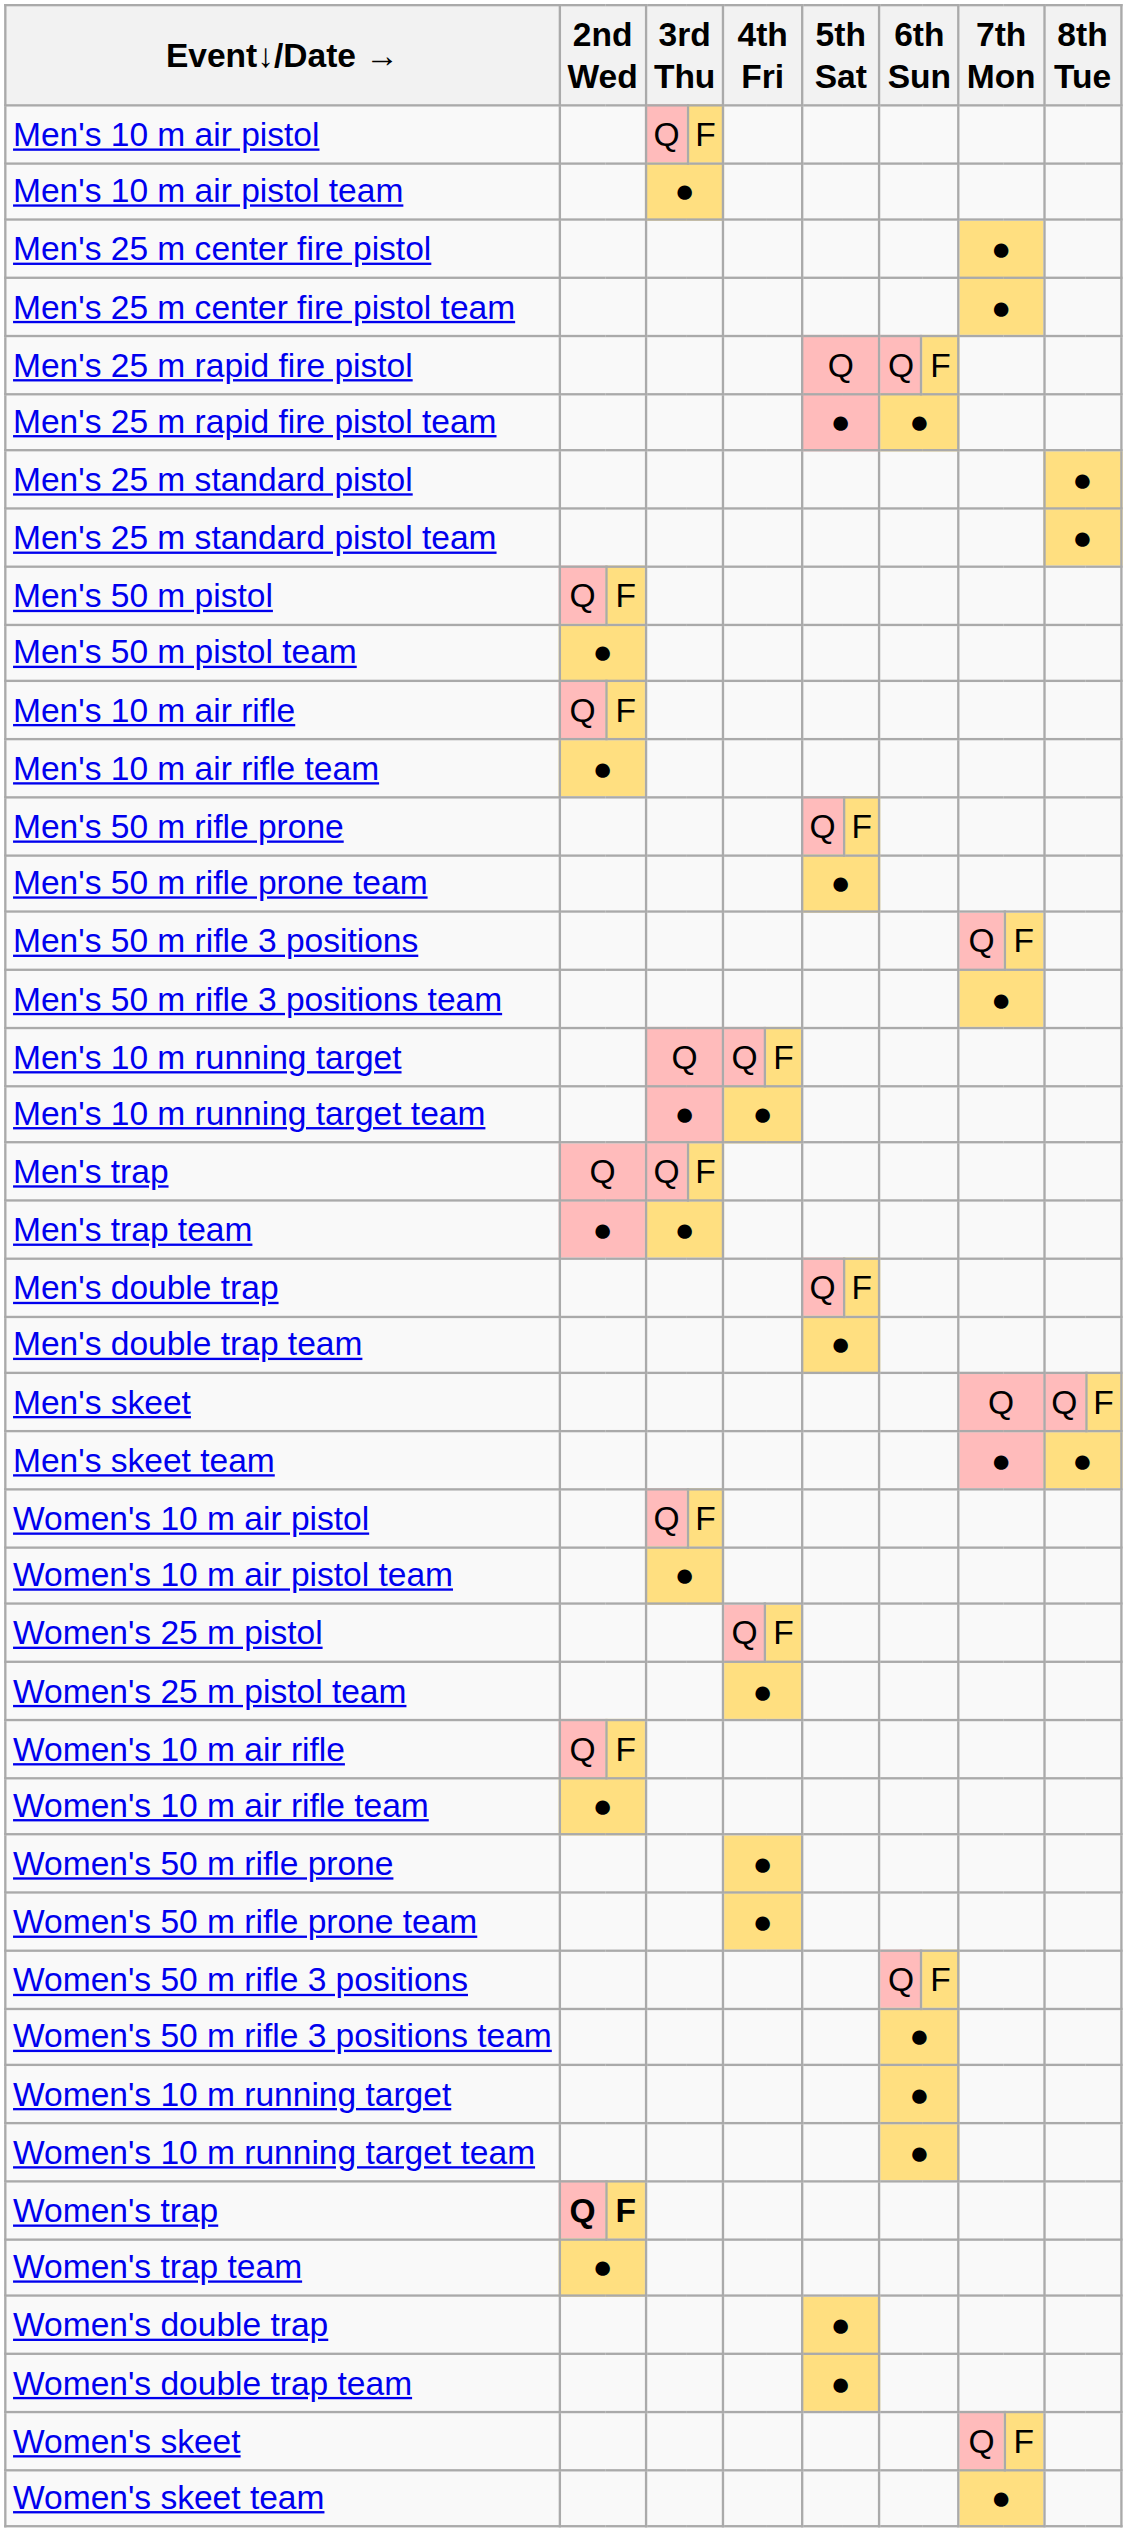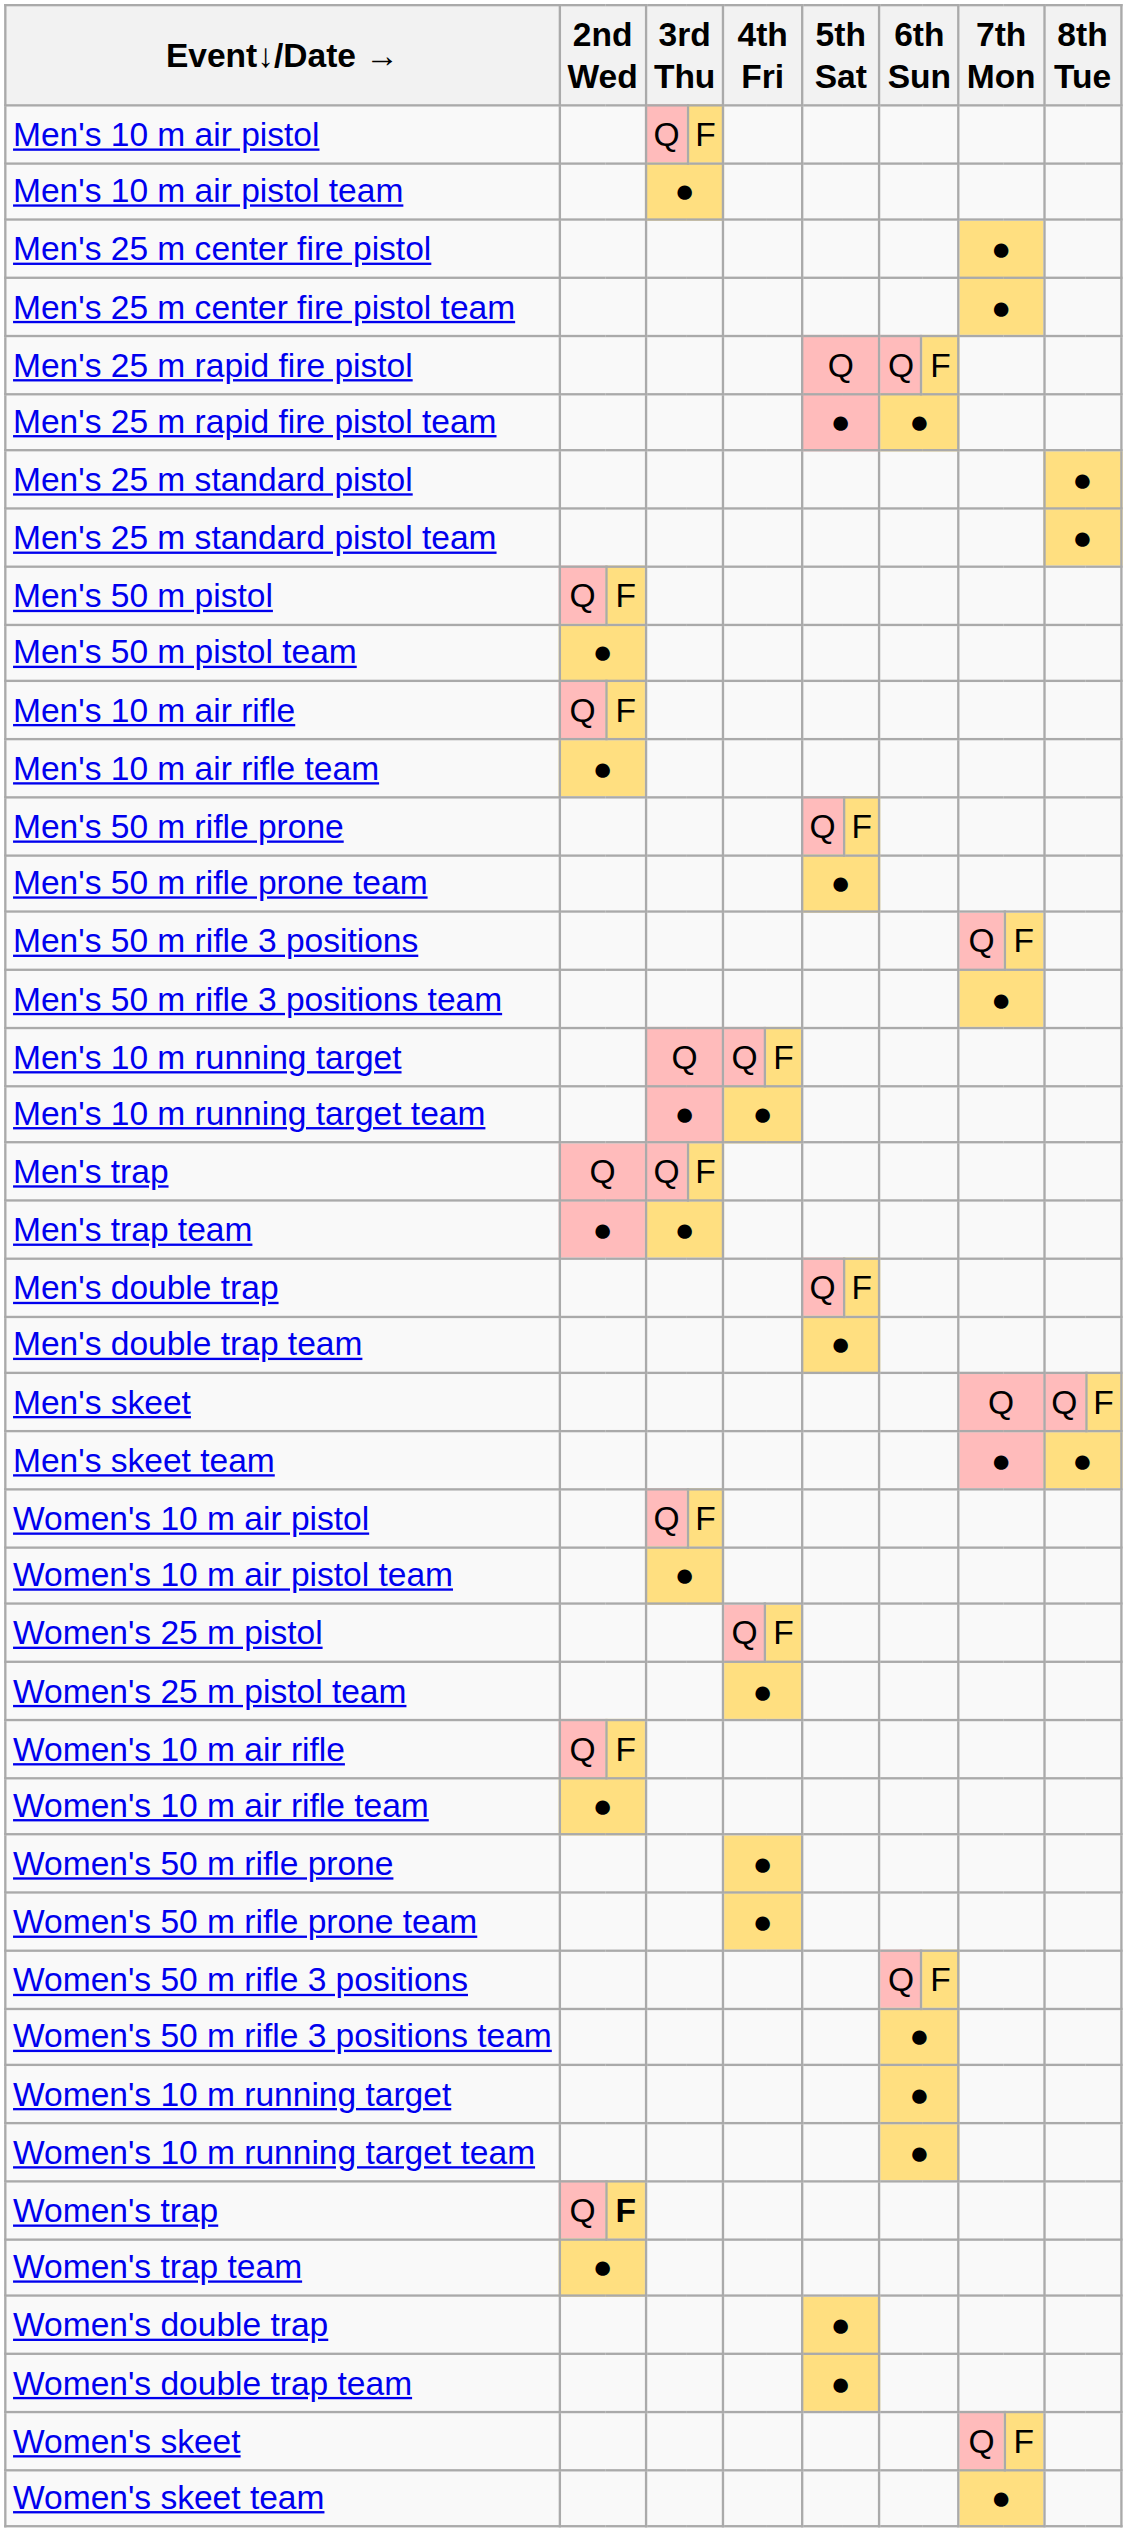(583, 2210) bold -> (583, 2210) normal
